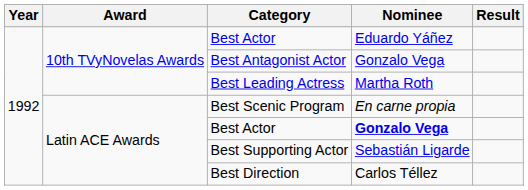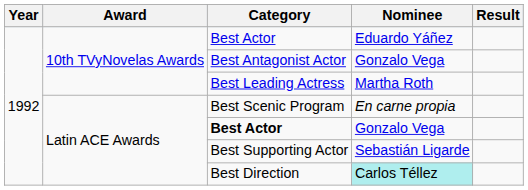(243, 128) normal -> (246, 128) bold
(402, 128) bold -> (400, 128) normal
(396, 173) no background -> (396, 173) paleturquoise background
